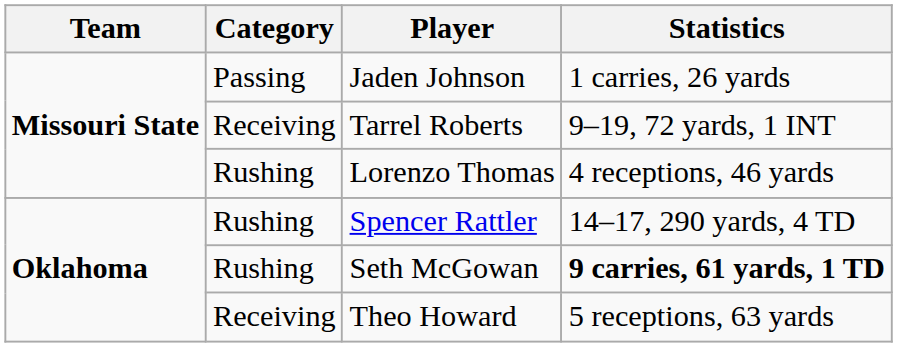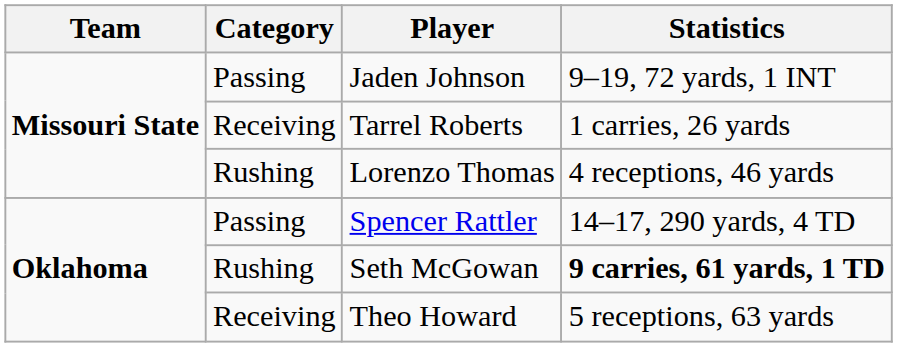(680, 76) 1 carries, 26 yards -> (702, 76) 9–19, 72 yards, 1 INT
(702, 124) 9–19, 72 yards, 1 INT -> (680, 124) 1 carries, 26 yards
(263, 220) Rushing -> (259, 220) Passing
